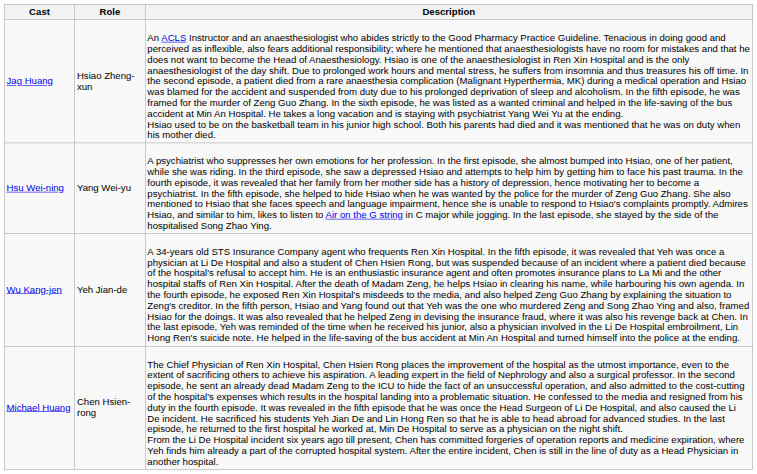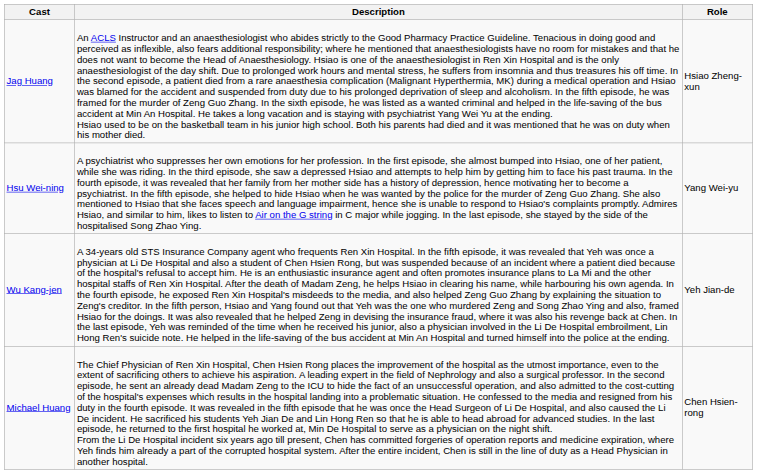columns swapped: (110, 12) <-> (449, 12)
